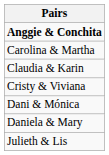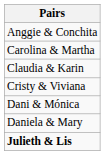(54, 31) bold -> (52, 31) normal
(37, 141) normal -> (39, 141) bold
